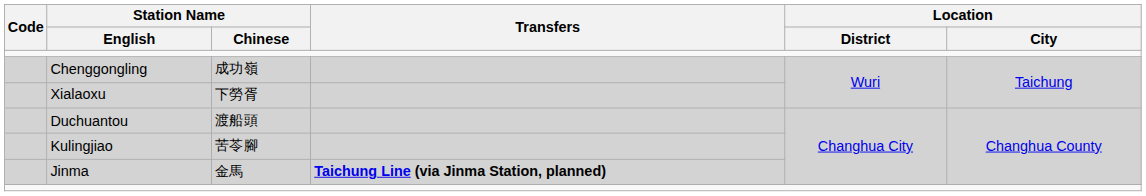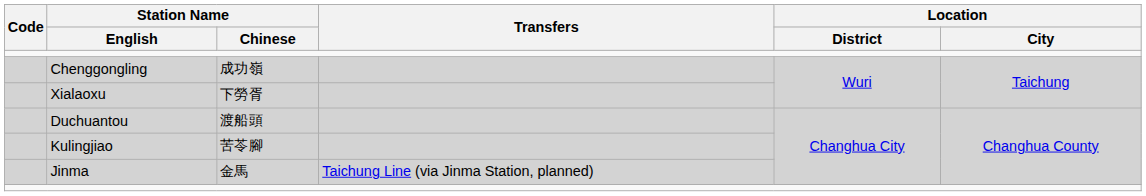(460, 171) bold -> (458, 171) normal
